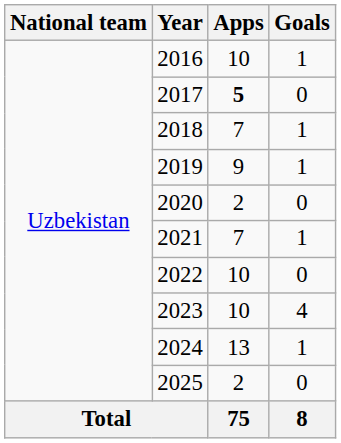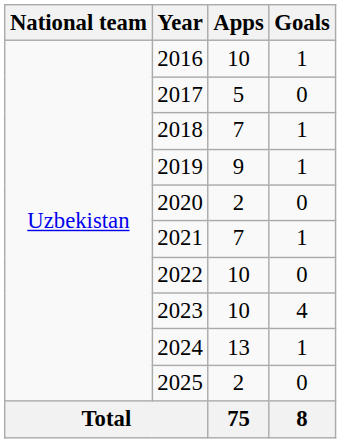(239, 94) bold -> (239, 94) normal
